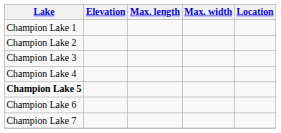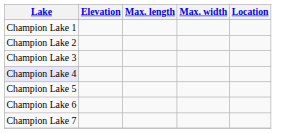(42, 74) no background -> (42, 74) lavender background
(44, 89) bold -> (42, 89) normal
